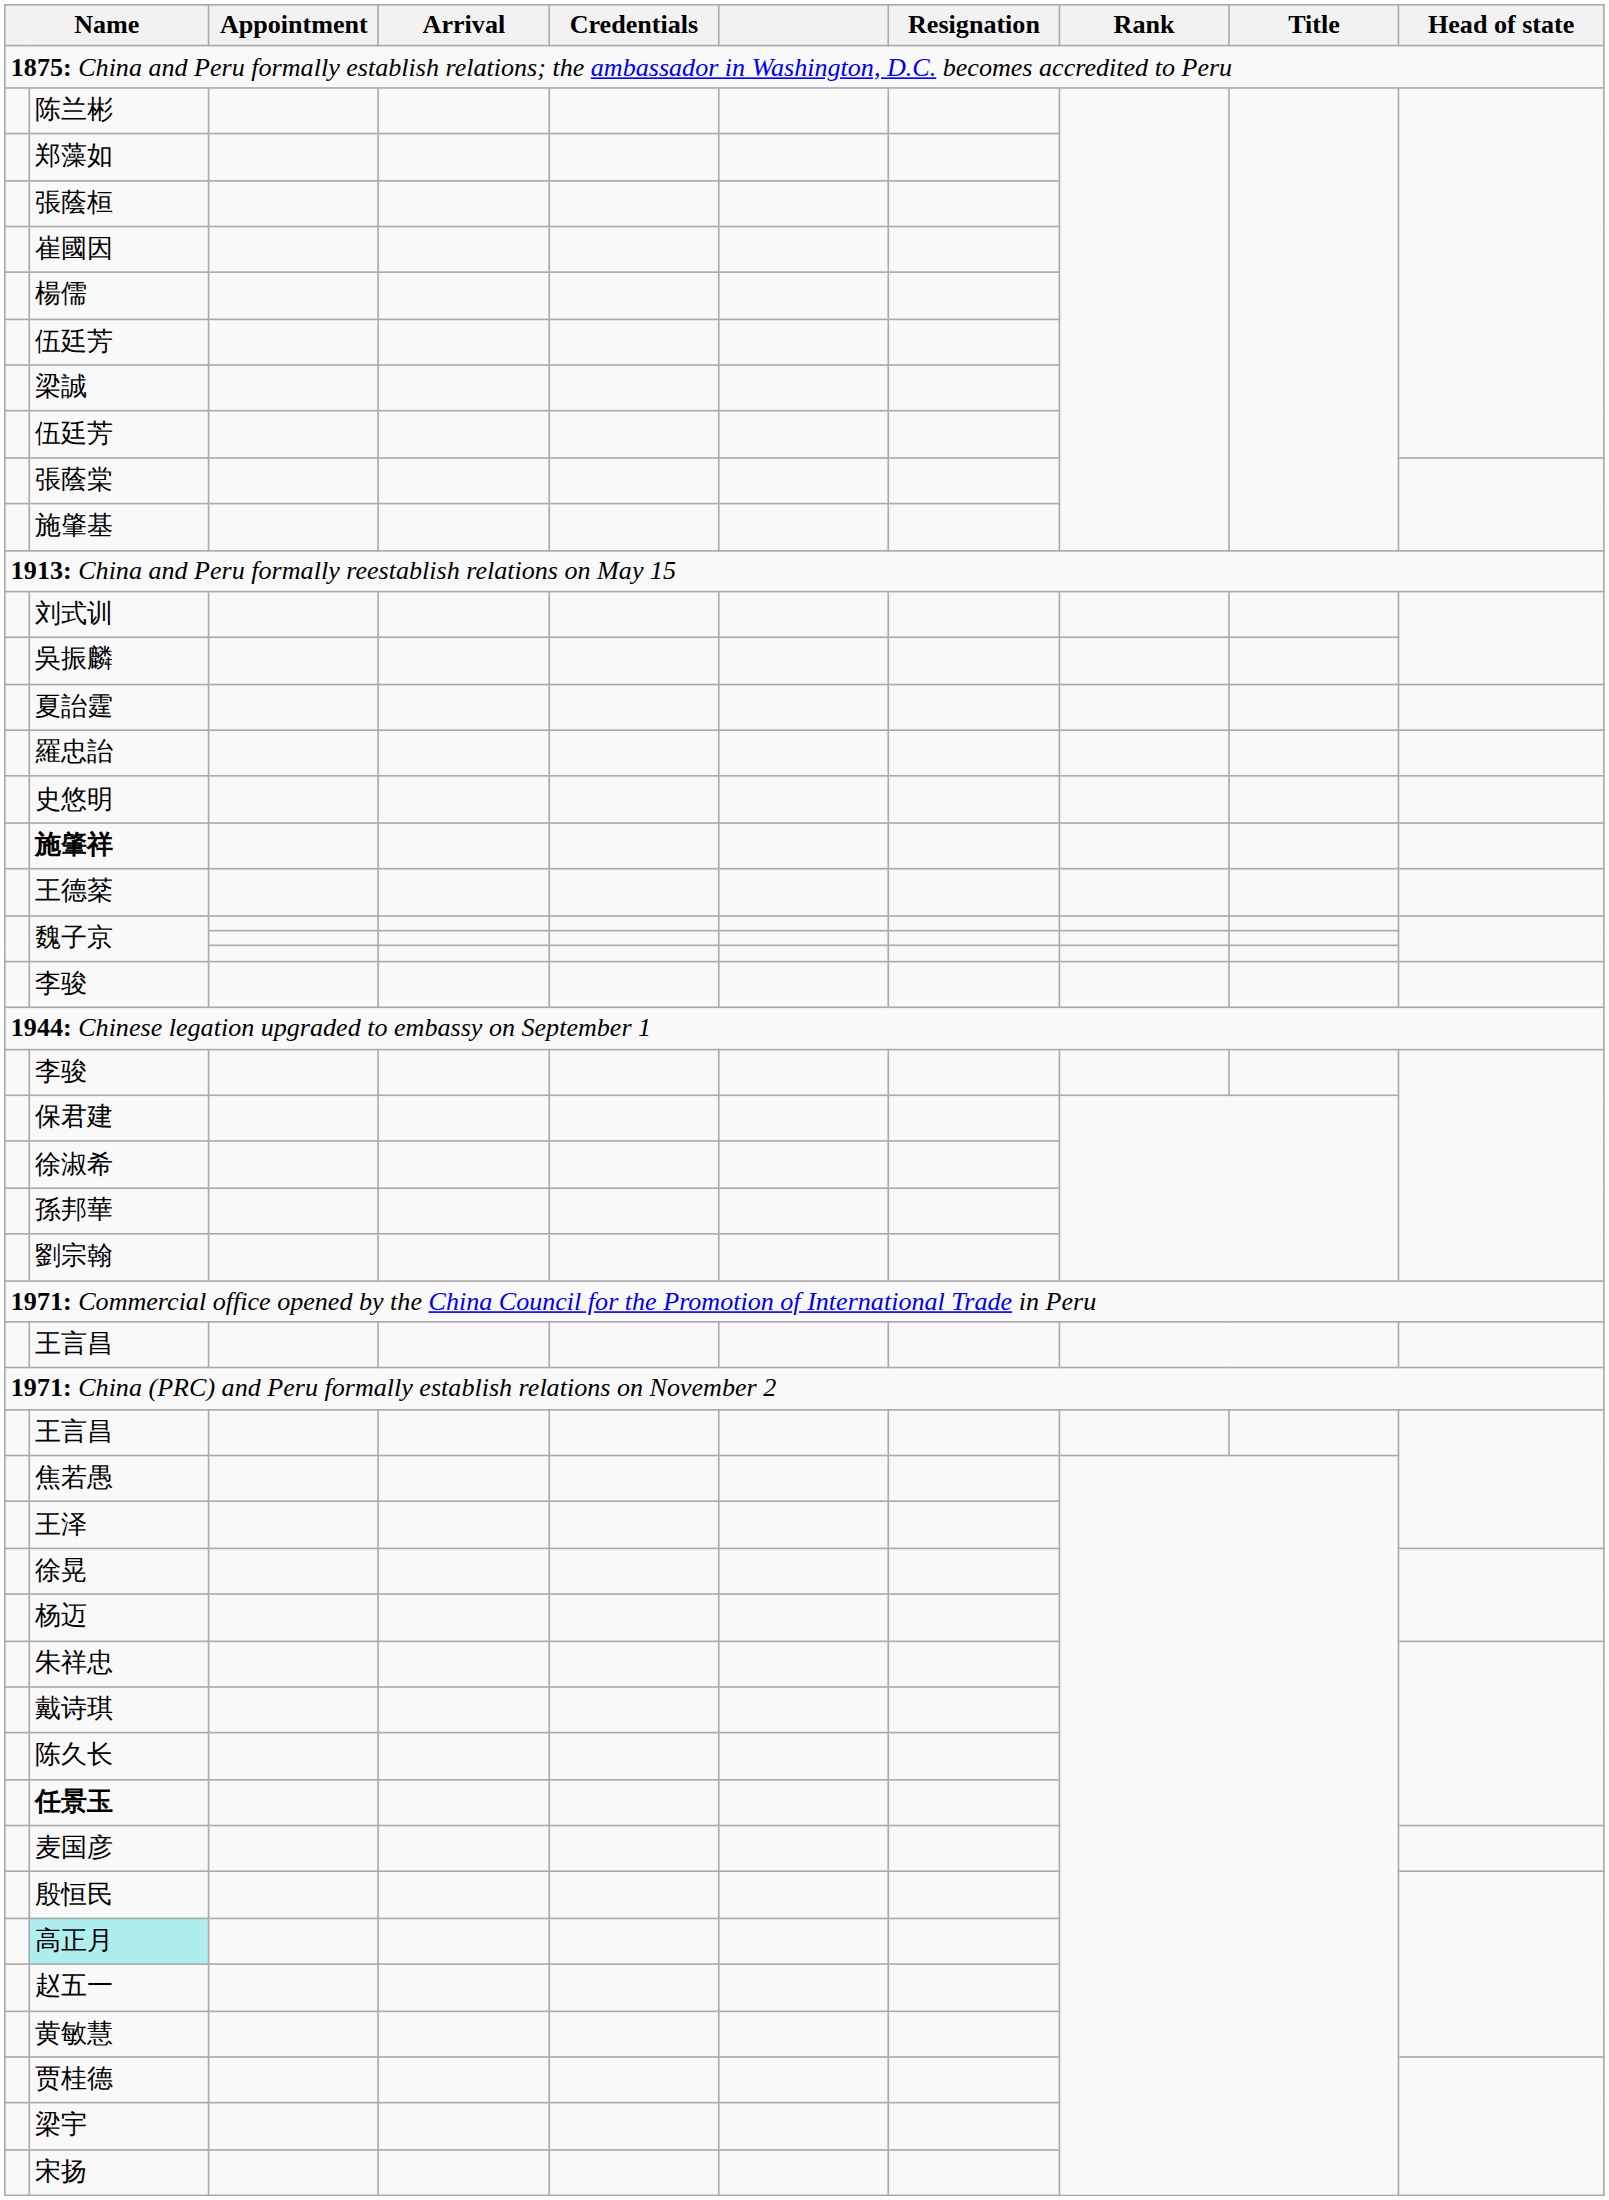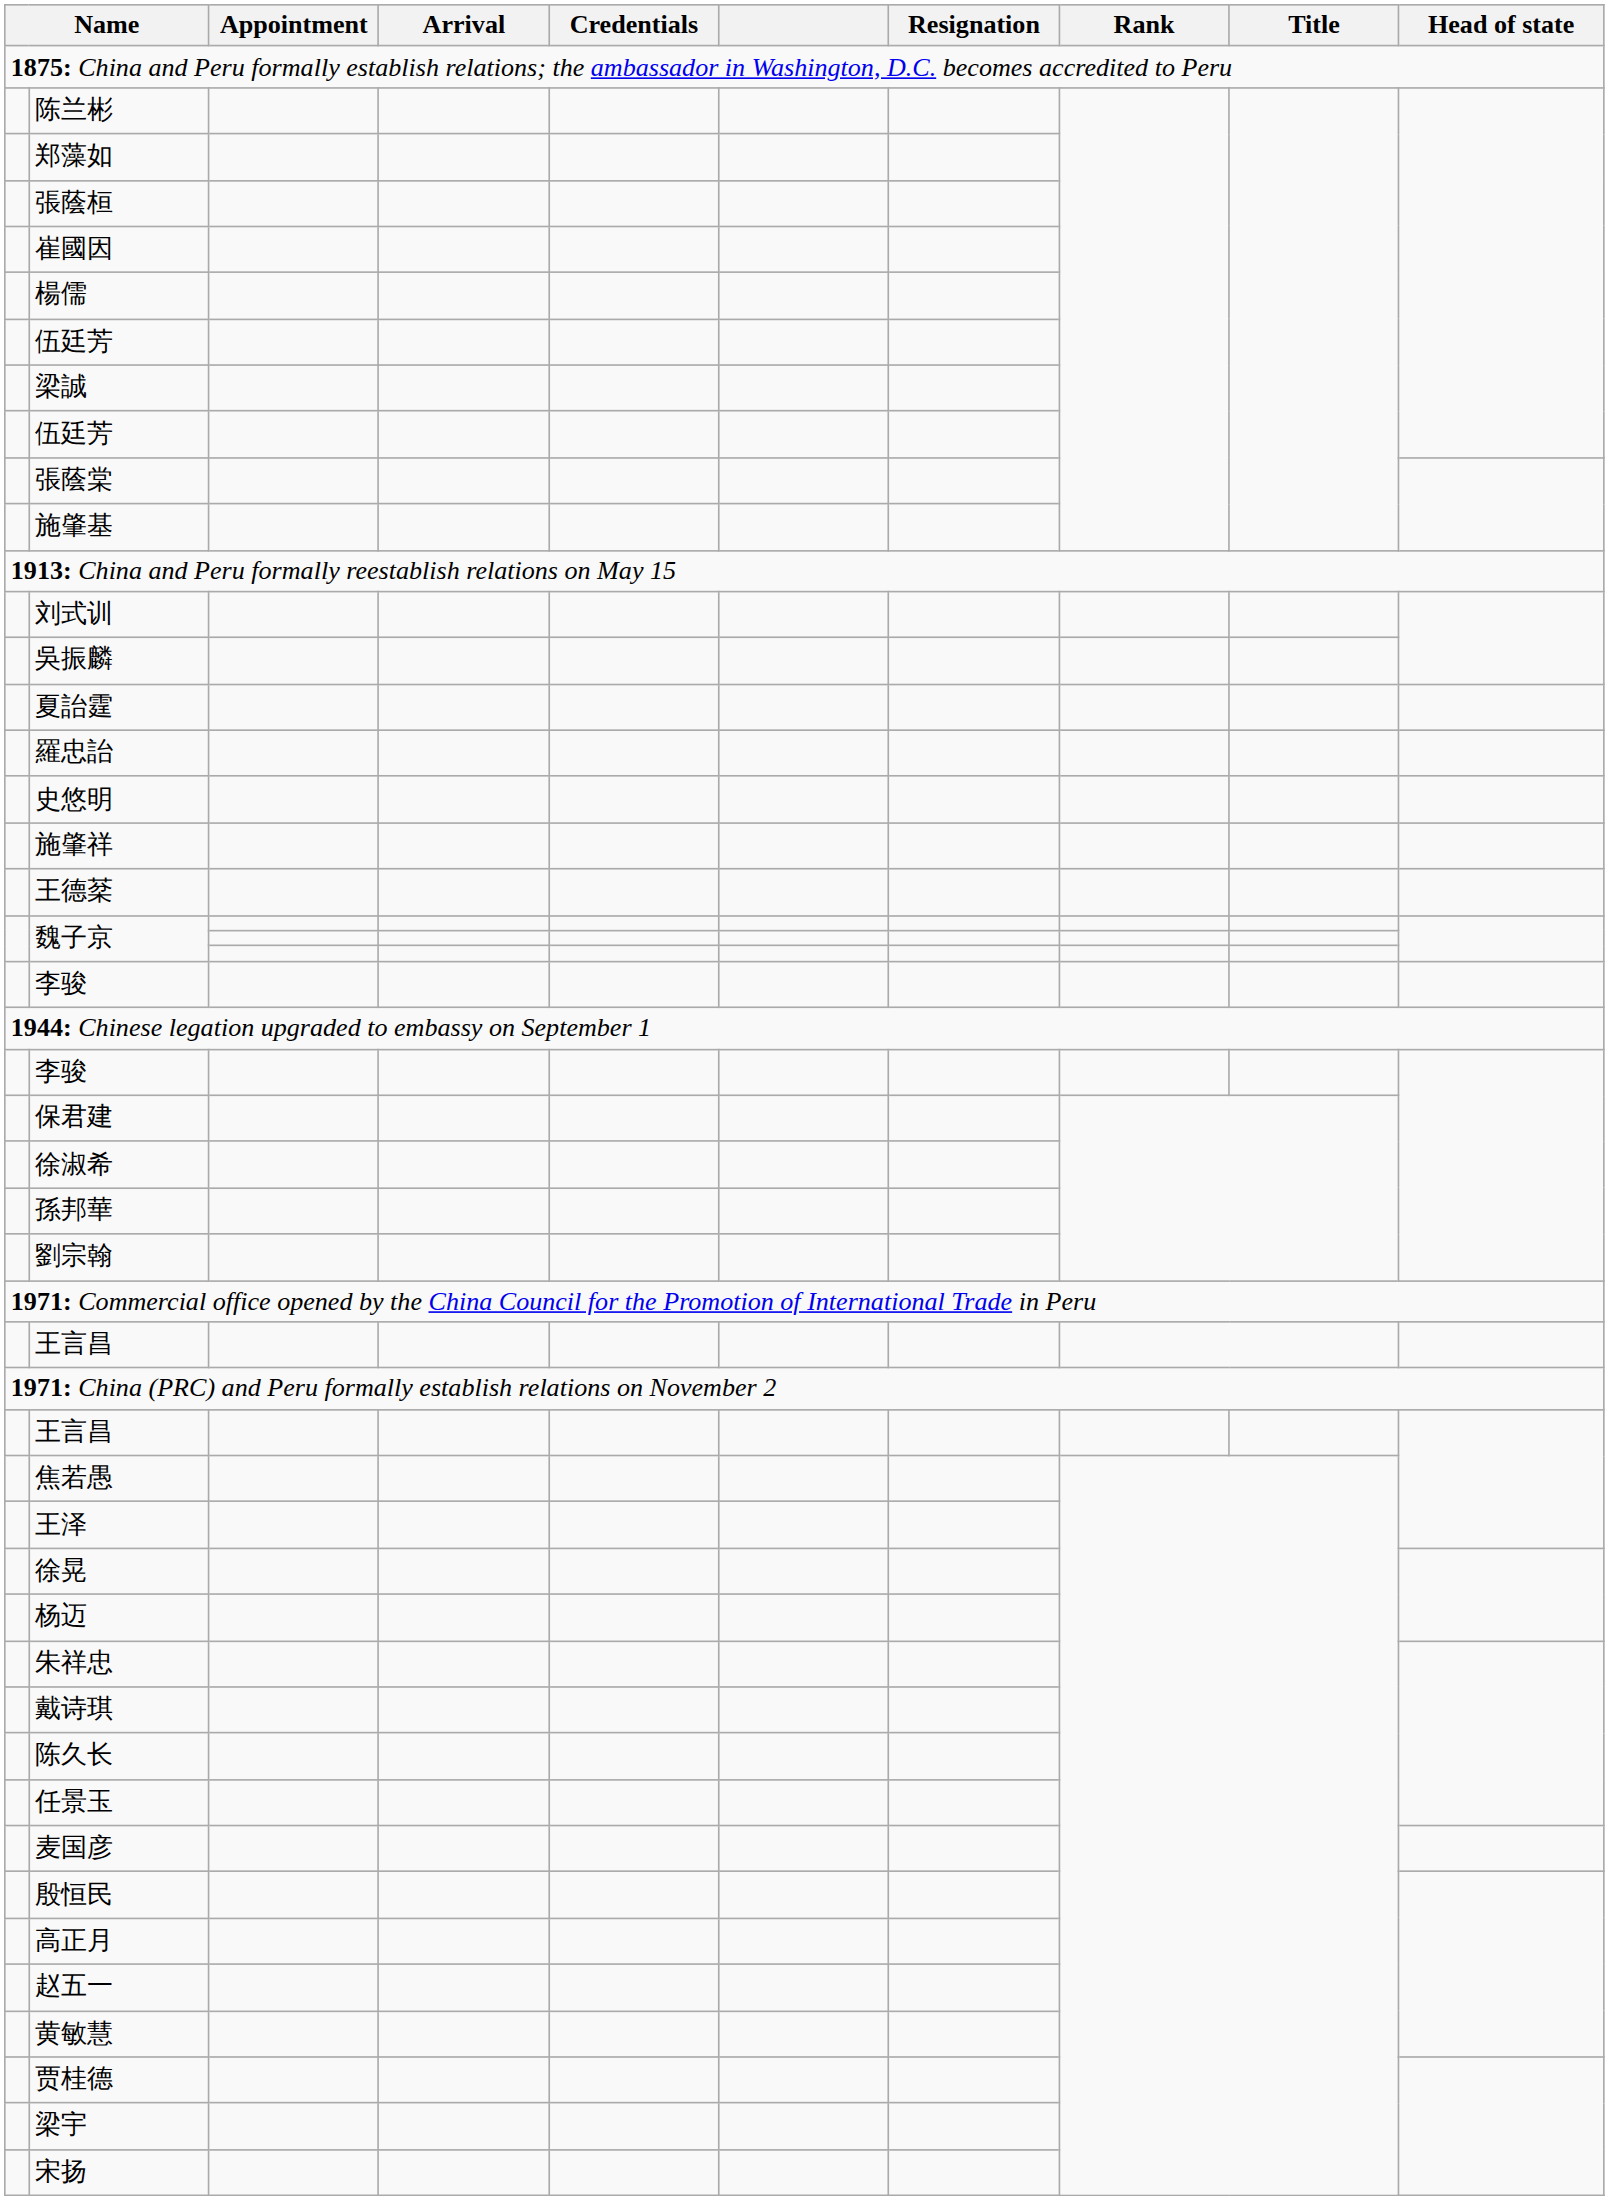(74, 844) bold -> (74, 844) normal
(74, 1801) bold -> (74, 1801) normal
(74, 1940) paleturquoise background -> (74, 1940) no background
